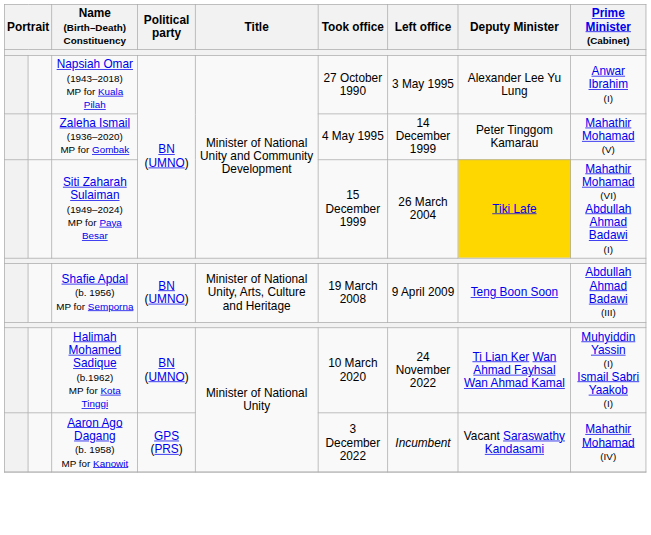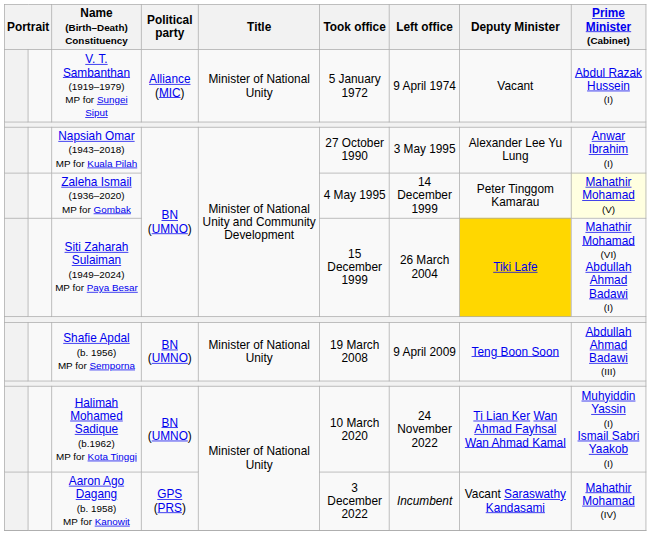+ row: (96, 85)
(608, 136) no background -> (608, 195) lightyellow background
(257, 293) Minister of National Unity, Arts, Culture and Heritage -> (259, 351) Minister of National Unity
